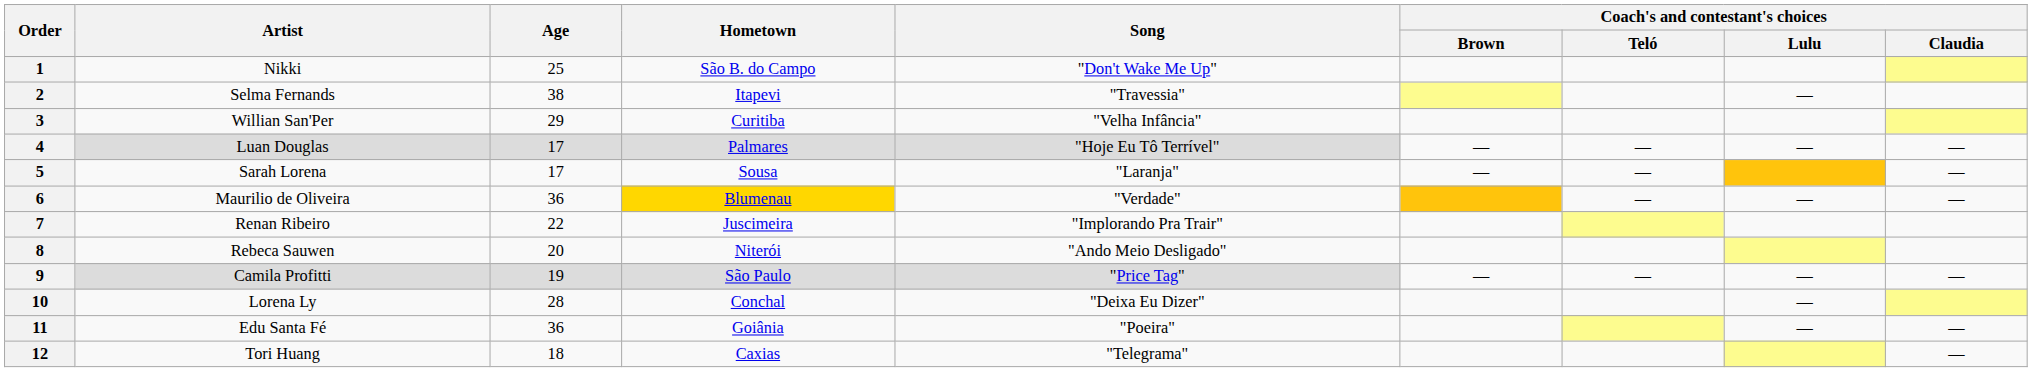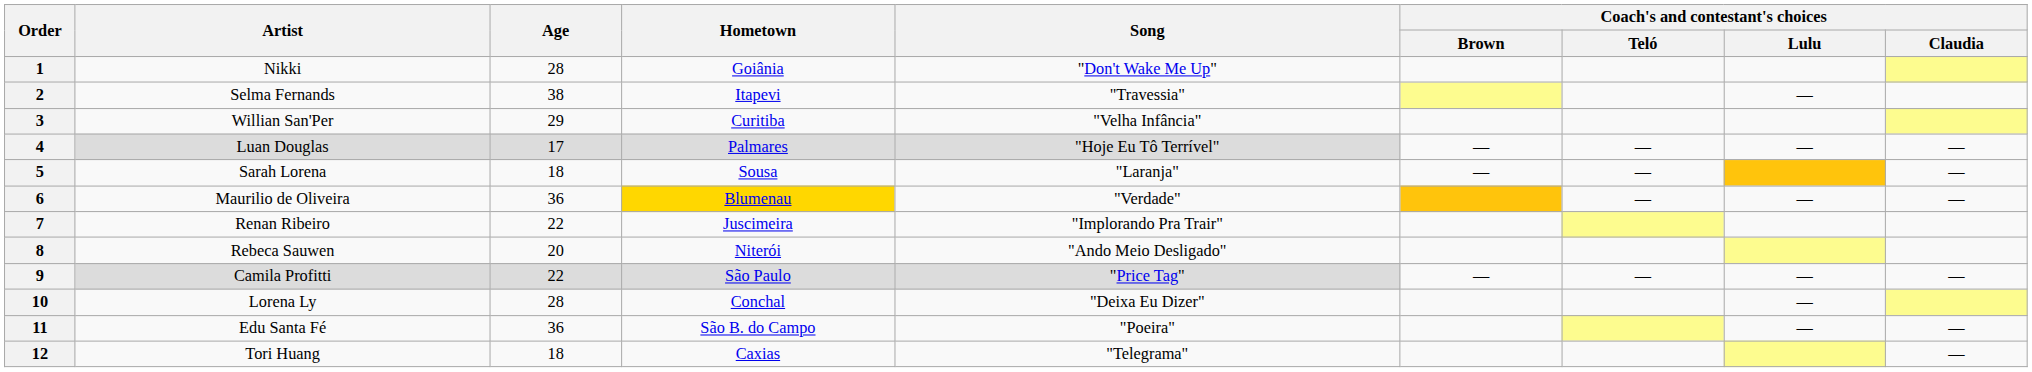(556, 69) 25 -> (556, 69) 28
(758, 69) São B. do Campo -> (758, 69) Goiânia
(556, 172) 17 -> (556, 172) 18
(556, 276) 19 -> (556, 276) 22
(758, 328) Goiânia -> (758, 328) São B. do Campo
